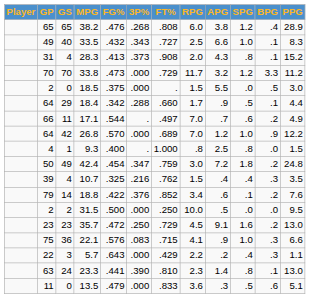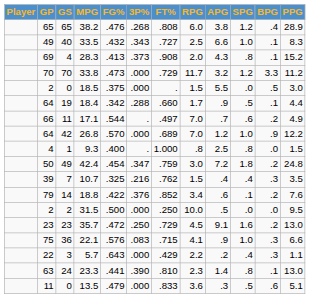(48, 57) 31 -> (48, 57) 69
(67, 103) 29 -> (67, 103) 19
(69, 179) 4 -> (69, 179) 7
